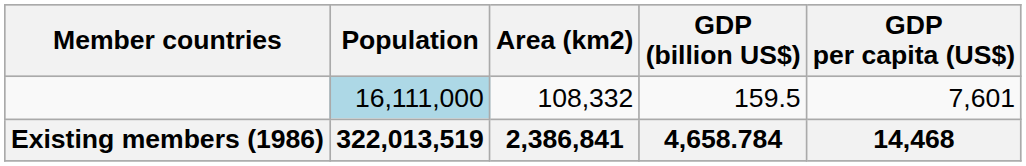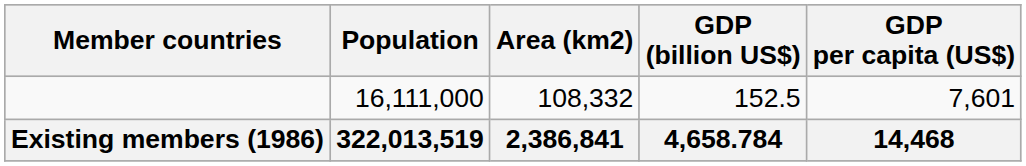(419, 97) lightblue background -> (419, 97) no background
(767, 97) 159.5 -> (767, 97) 152.5
